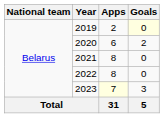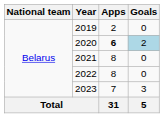(144, 27) lightyellow background -> (144, 27) no background
(113, 43) normal -> (113, 43) bold
(144, 43) no background -> (144, 43) lightblue background
(113, 89) lightyellow background -> (113, 89) no background
